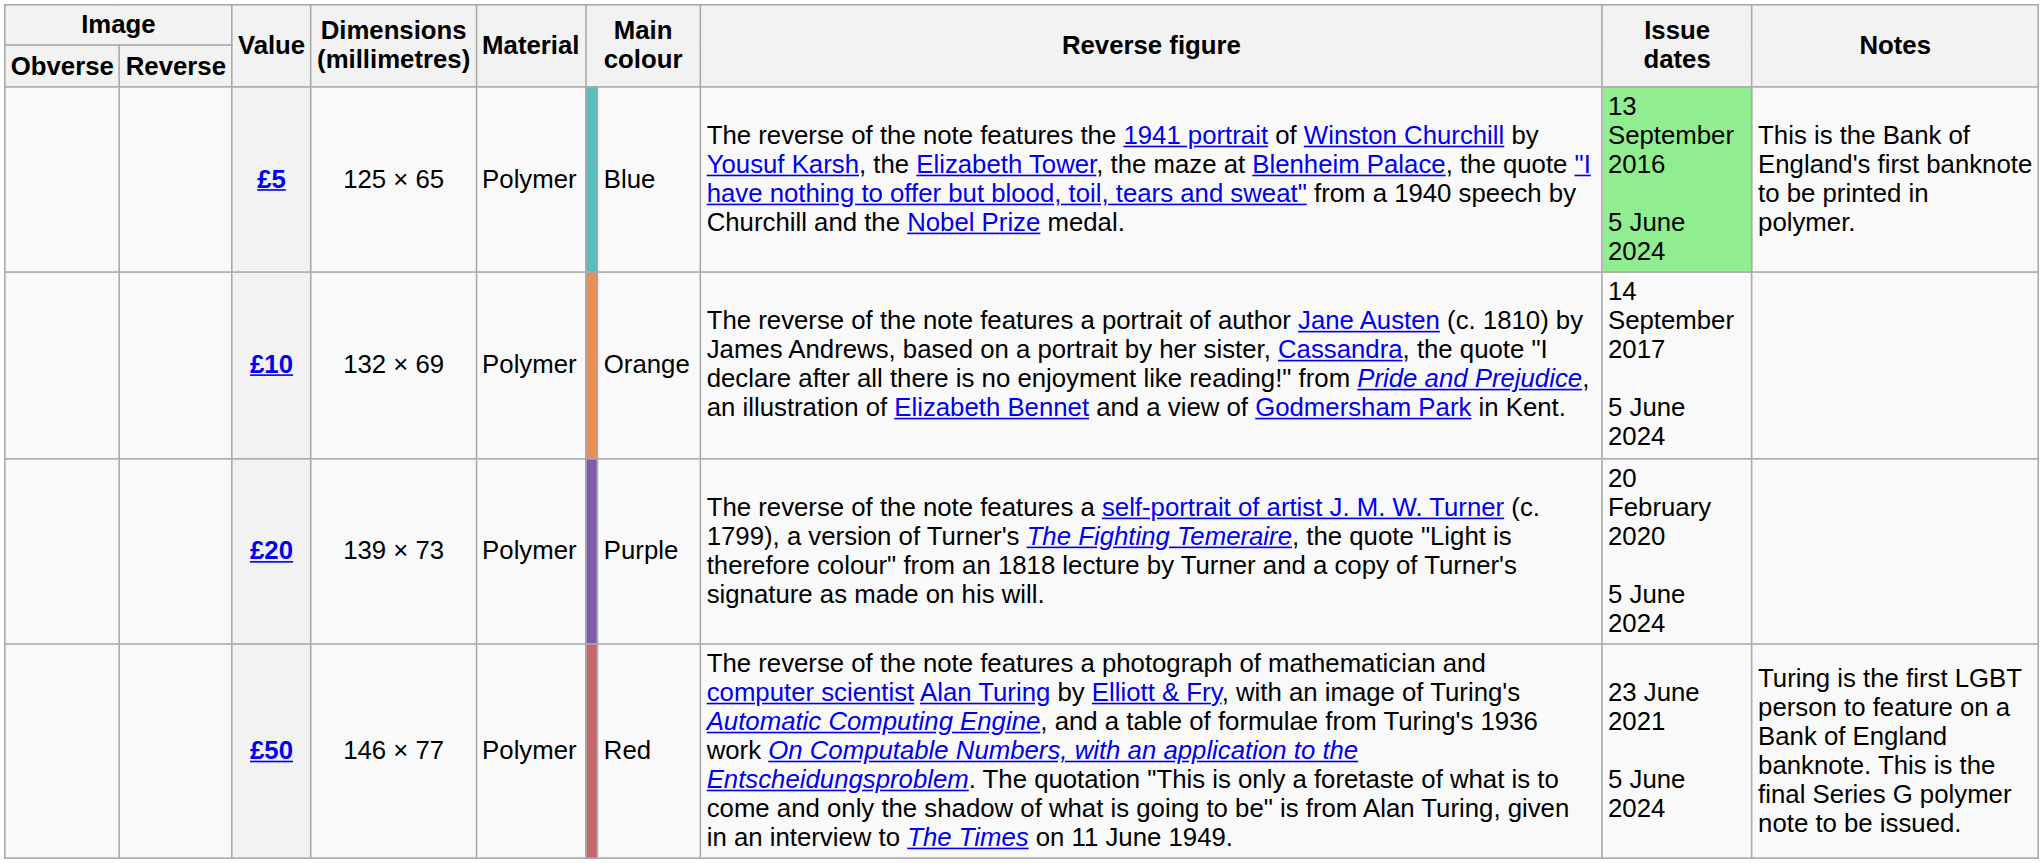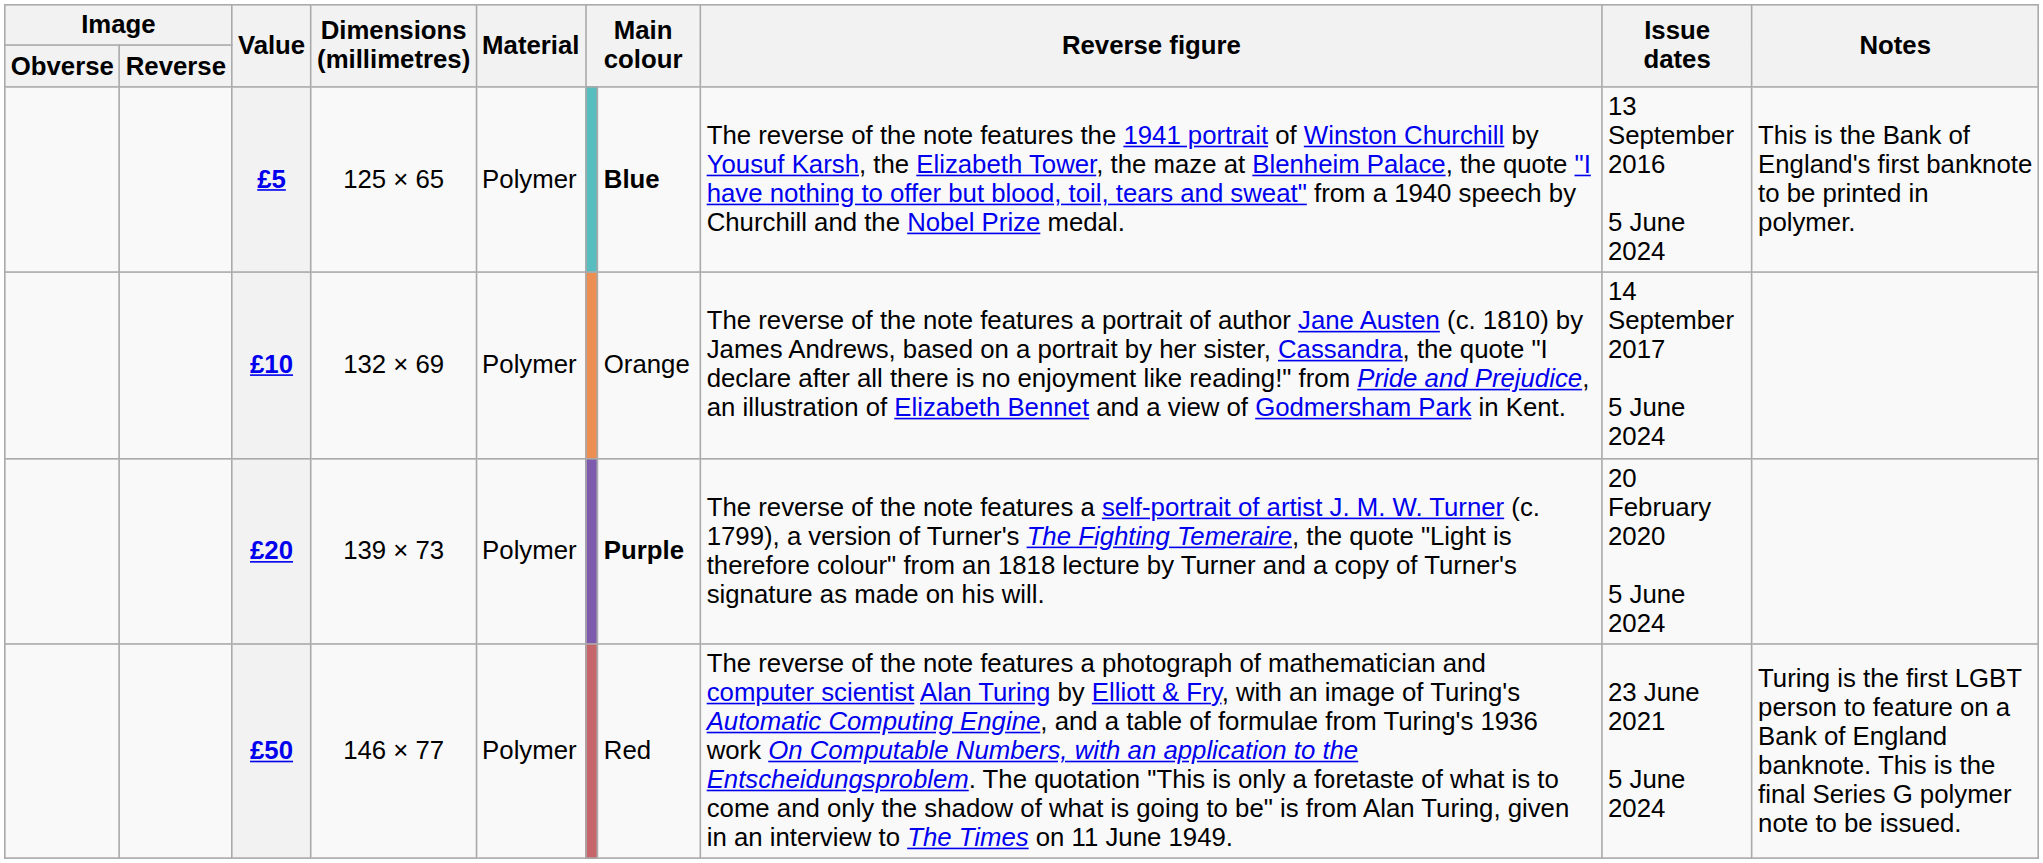(630, 179) normal -> (632, 179) bold
(1671, 179) lightgreen background -> (1671, 179) no background
(641, 550) normal -> (644, 550) bold
